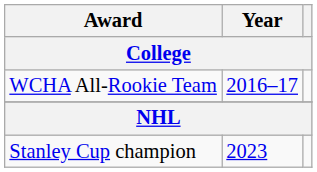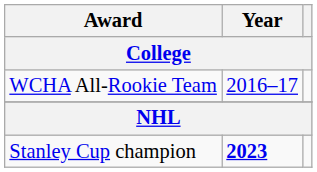(247, 150) normal -> (247, 150) bold
